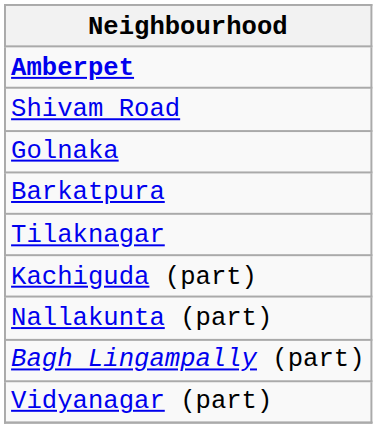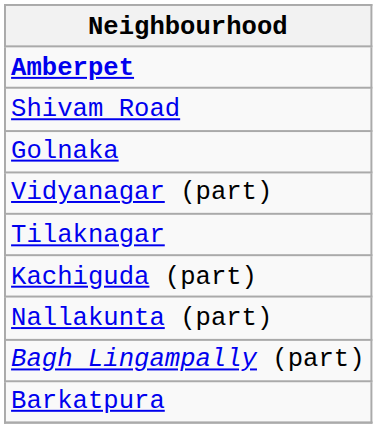(88, 193) Barkatpura -> (142, 193) Vidyanagar (part)
(142, 402) Vidyanagar (part) -> (88, 402) Barkatpura
